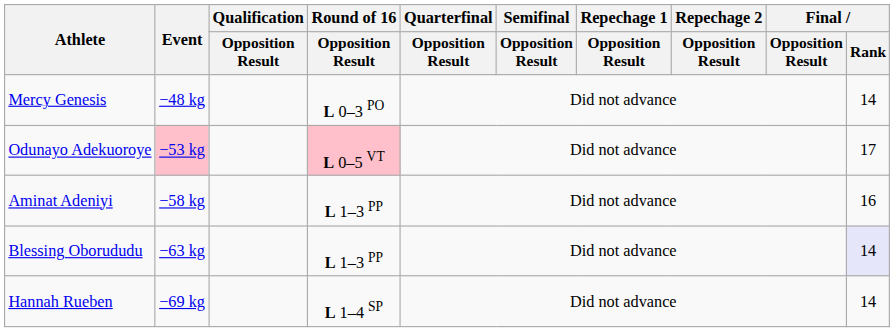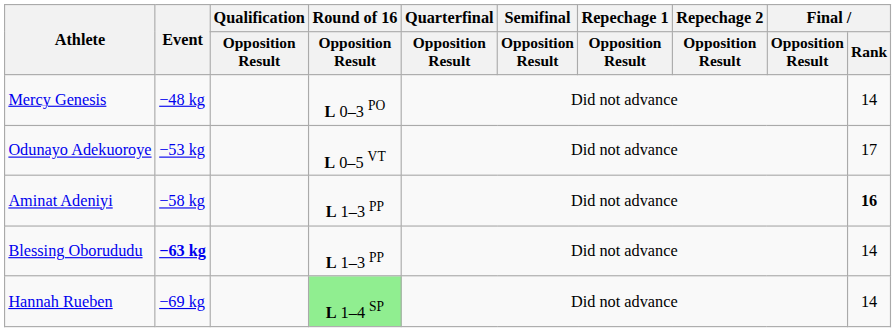(182, 150) pink background -> (182, 150) no background
(354, 160) pink background -> (355, 160) no background
(868, 201) normal -> (869, 201) bold
(182, 251) normal -> (183, 251) bold
(868, 251) lavender background -> (869, 251) no background
(354, 311) no background -> (355, 311) lightgreen background
